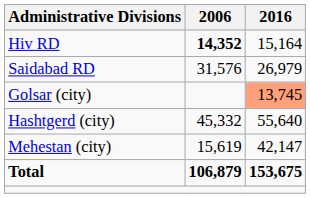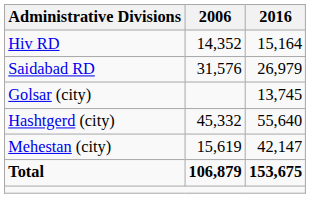(219, 43) bold -> (219, 43) normal
(280, 95) lightsalmon background -> (280, 95) no background
